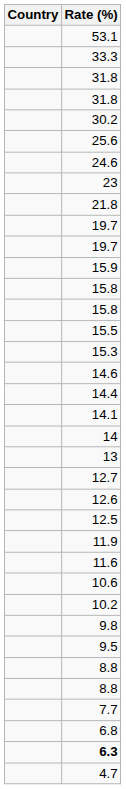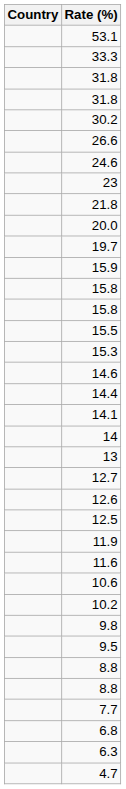(105, 141) 25.6 -> (105, 141) 26.6
(105, 225) 19.7 -> (105, 225) 20.0
(108, 752) bold -> (108, 752) normal
